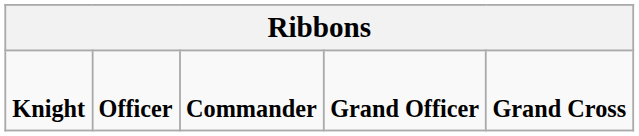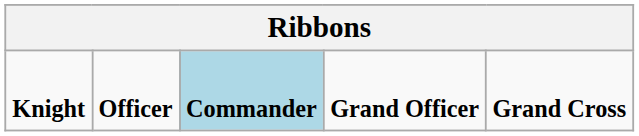(251, 108) no background -> (251, 108) lightblue background
